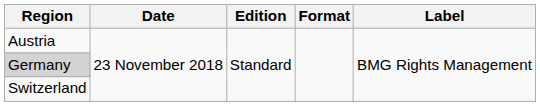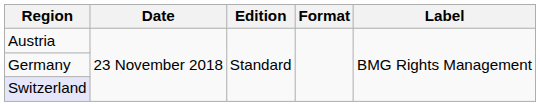(39, 64) lightgrey background -> (39, 64) no background
(47, 88) no background -> (47, 88) lavender background
